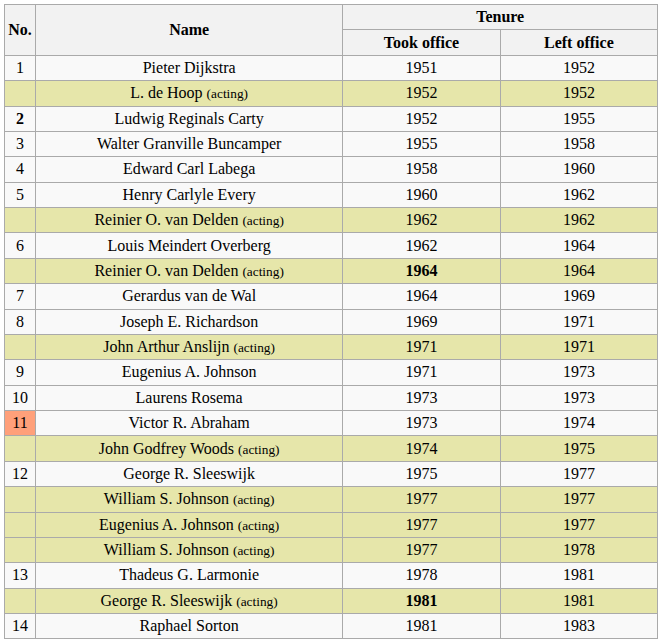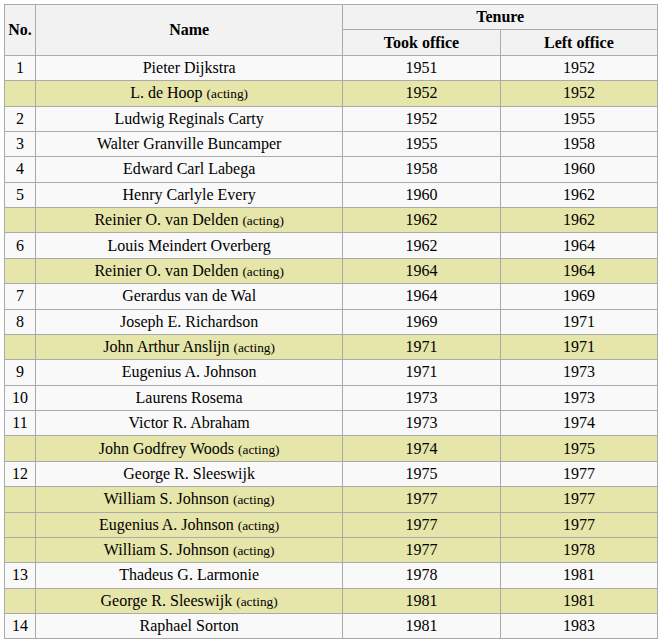(20, 118) bold -> (20, 118) normal
(422, 270) bold -> (422, 270) normal
(20, 423) lightsalmon background -> (20, 423) no background
(422, 600) bold -> (422, 600) normal
